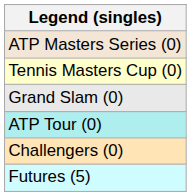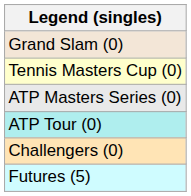(95, 44) ATP Masters Series (0) -> (66, 44) Grand Slam (0)
(66, 97) Grand Slam (0) -> (95, 97) ATP Masters Series (0)
